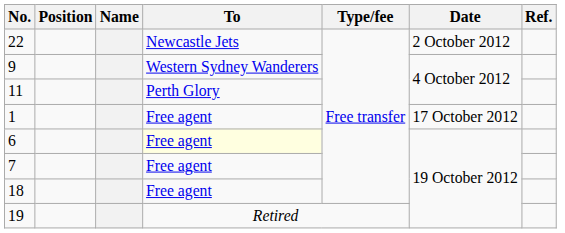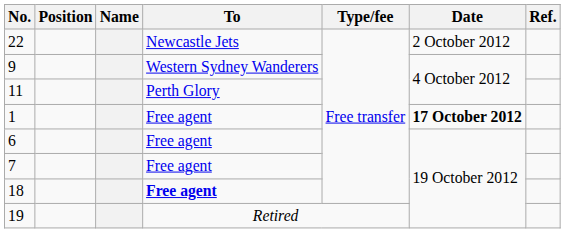(465, 116) normal -> (467, 116) bold
(179, 141) lightyellow background -> (179, 141) no background
(179, 191) normal -> (181, 191) bold
